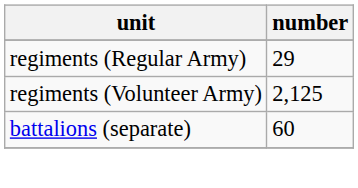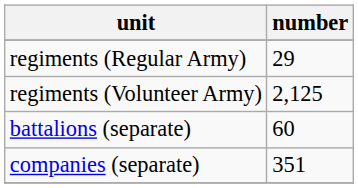+ row: (105, 164)
